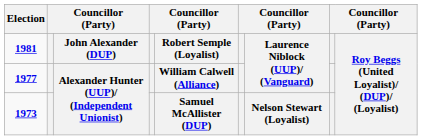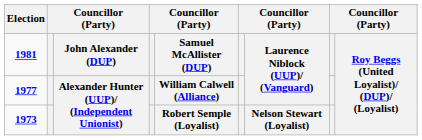(197, 48) Robert Semple (Loyalist) -> (197, 54) Samuel McAllister (DUP)
(197, 113) Samuel McAllister (DUP) -> (197, 119) Robert Semple (Loyalist)
